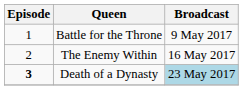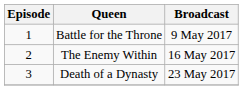(29, 74) bold -> (29, 74) normal
(202, 74) lightblue background -> (202, 74) no background
